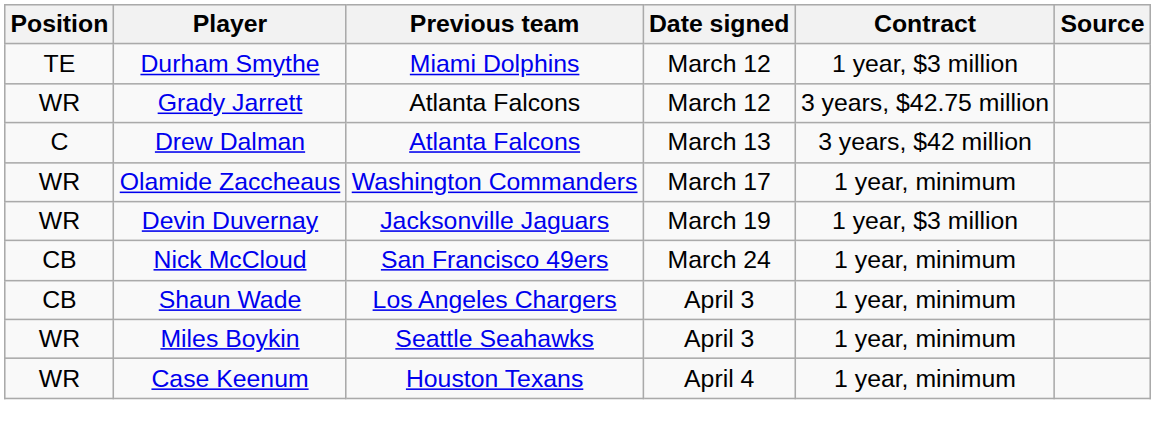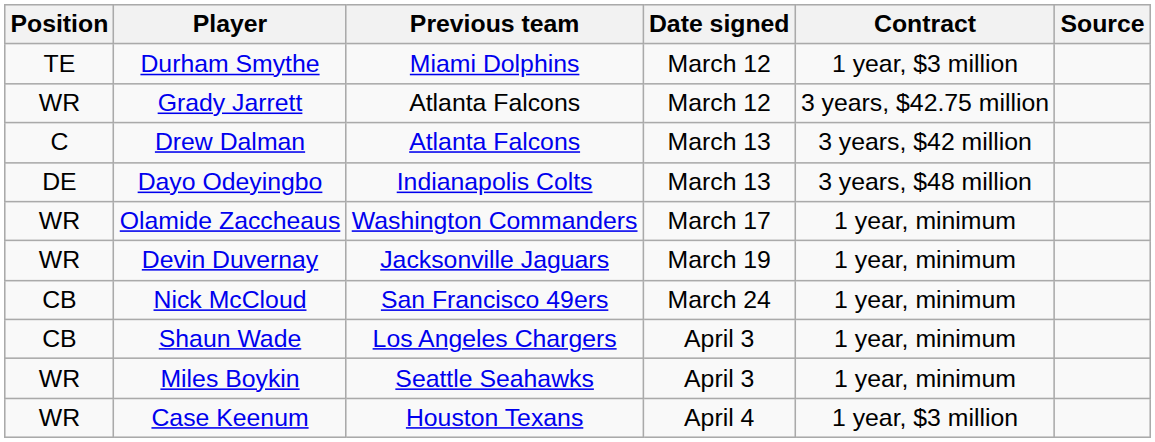+ row: (230, 181)
(925, 220) 1 year, $3 million -> (925, 260) 1 year, minimum
(925, 378) 1 year, minimum -> (925, 417) 1 year, $3 million
